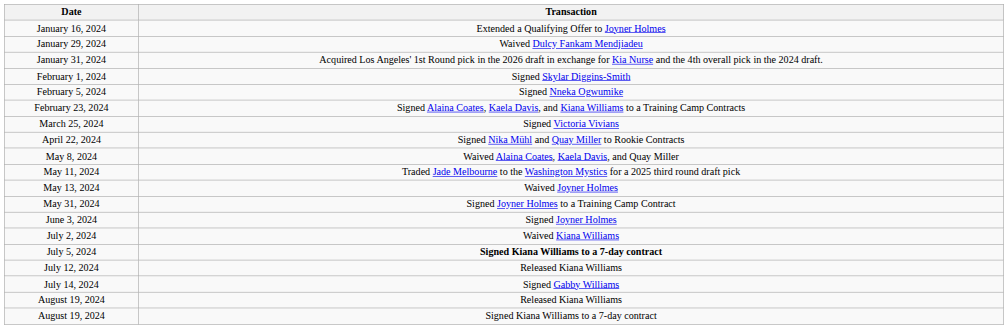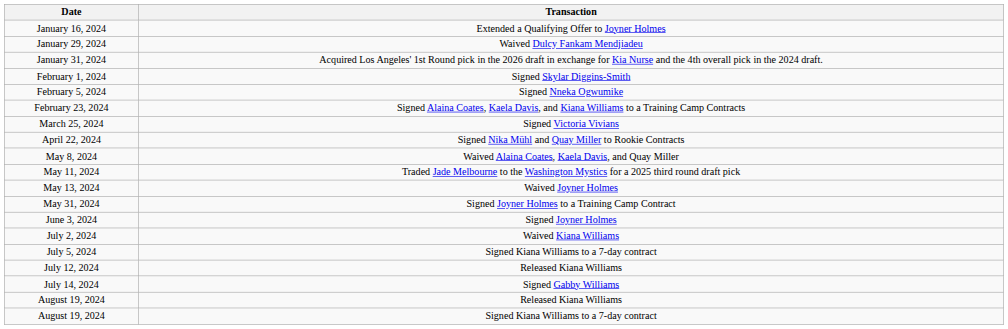(571, 252) bold -> (571, 252) normal
